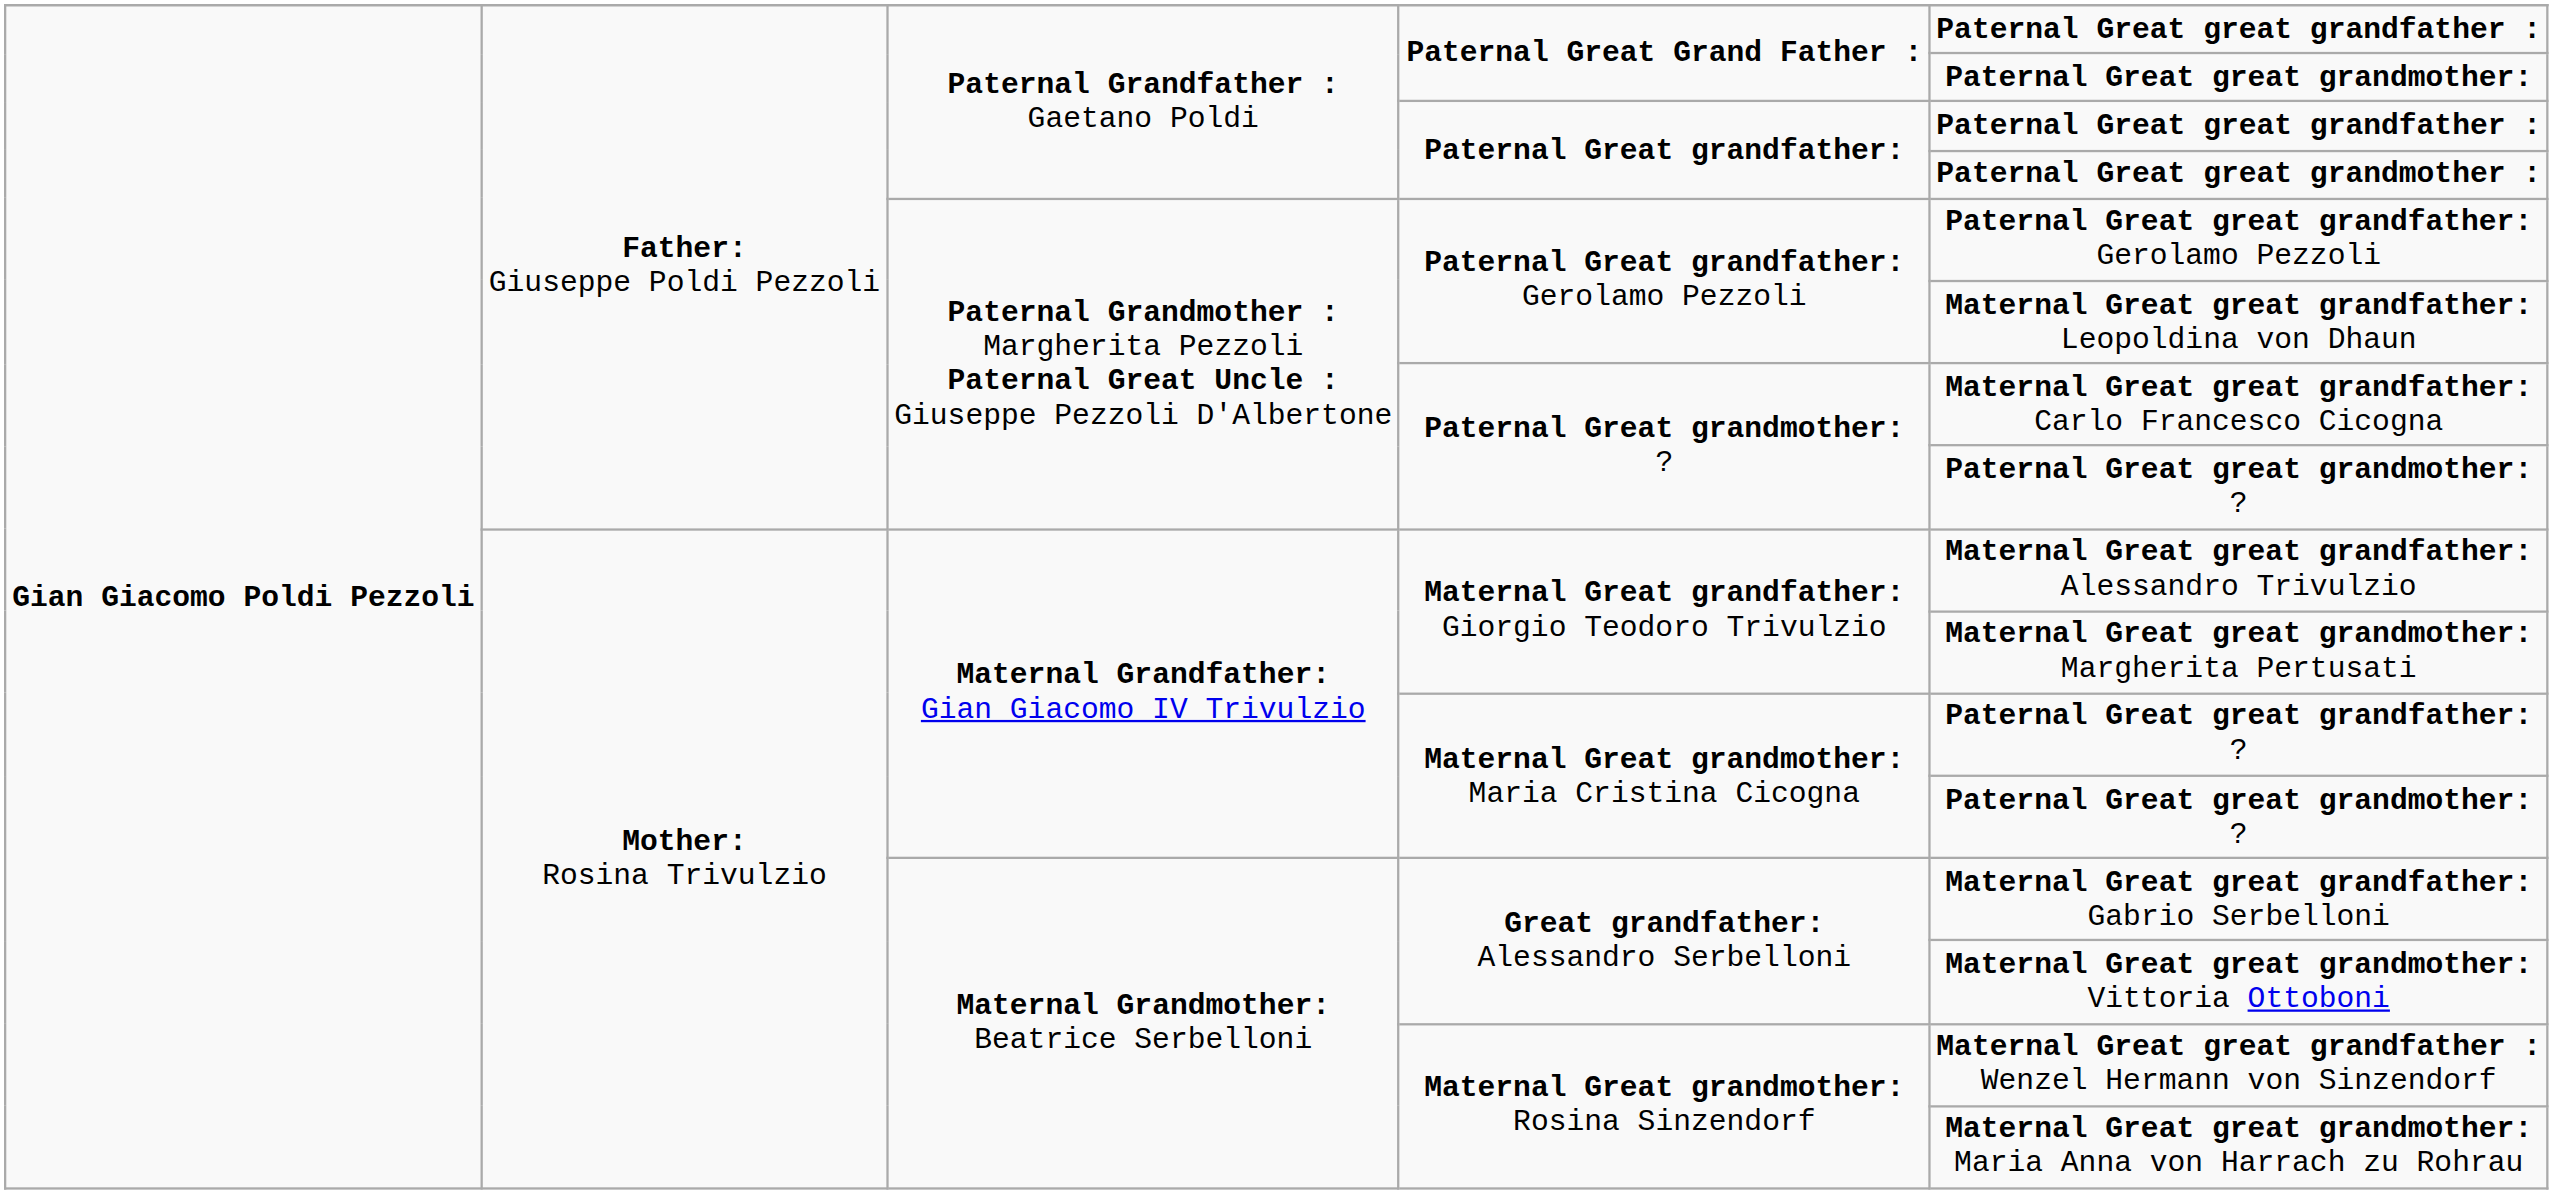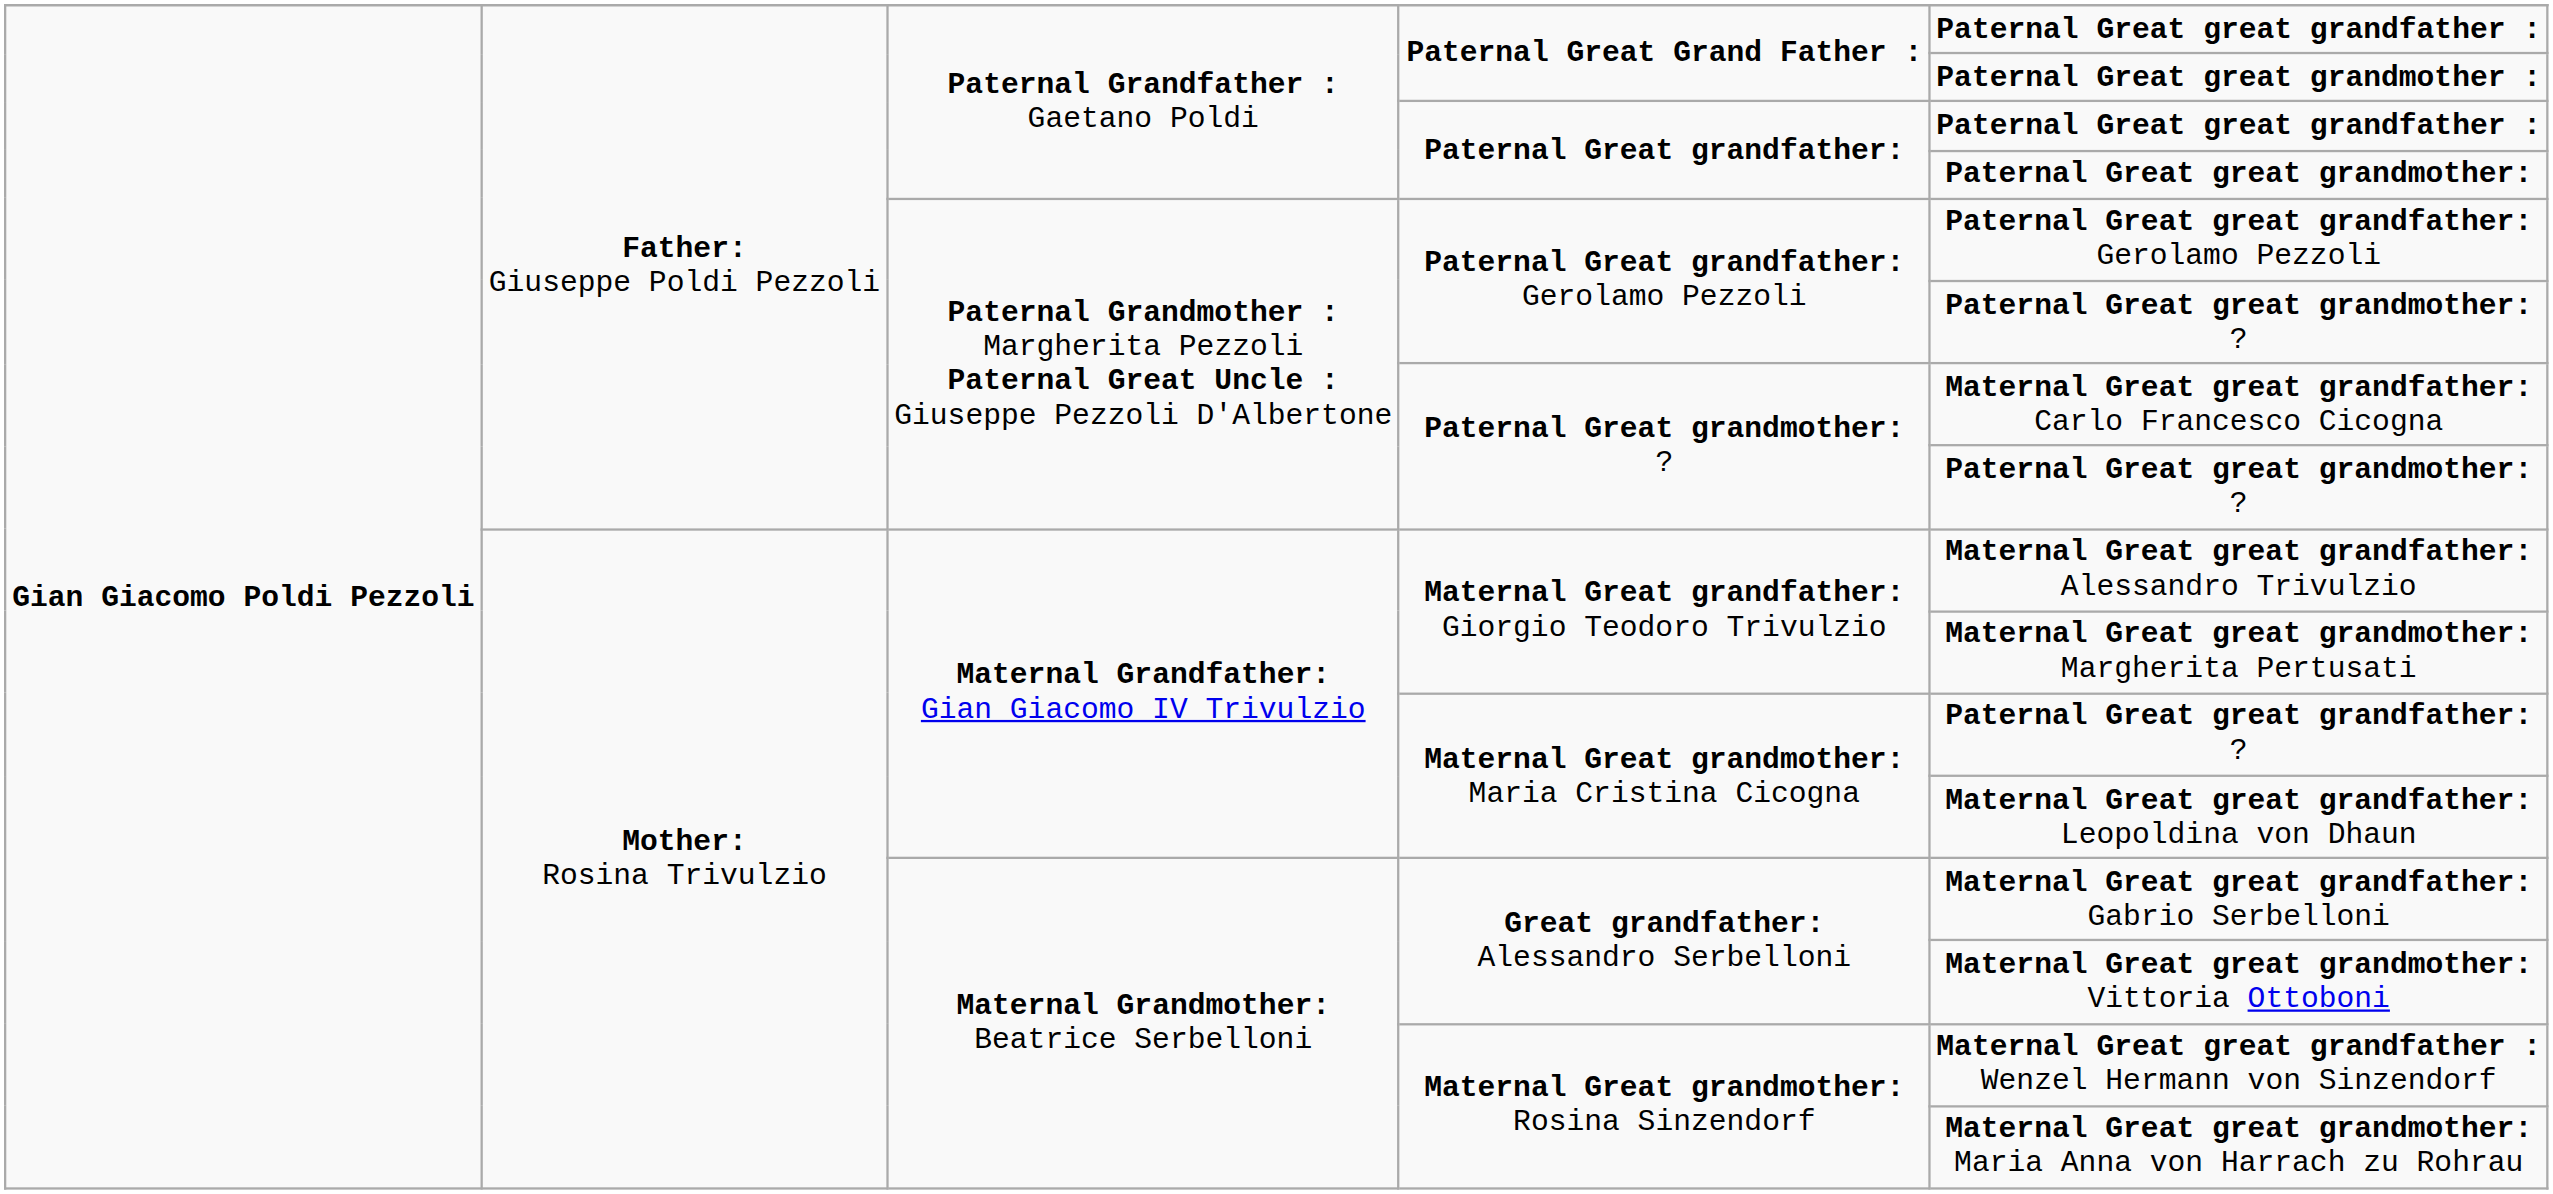(2239, 78) Paternal Great great grandmother: -> (2239, 78) Paternal Great great grandmother :
(2239, 174) Paternal Great great grandmother : -> (2239, 174) Paternal Great great grandmother:
(2239, 322) Maternal Great great grandfather: Leopoldina von Dhaun -> (2239, 322) Paternal Great great grandmother: ?
(2239, 817) Paternal Great great grandmother: ? -> (2239, 817) Maternal Great great grandfather: Leopoldina von Dhaun
